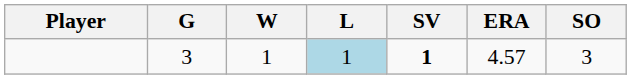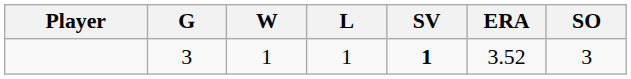(347, 56) lightblue background -> (347, 56) no background
(507, 56) 4.57 -> (507, 56) 3.52
